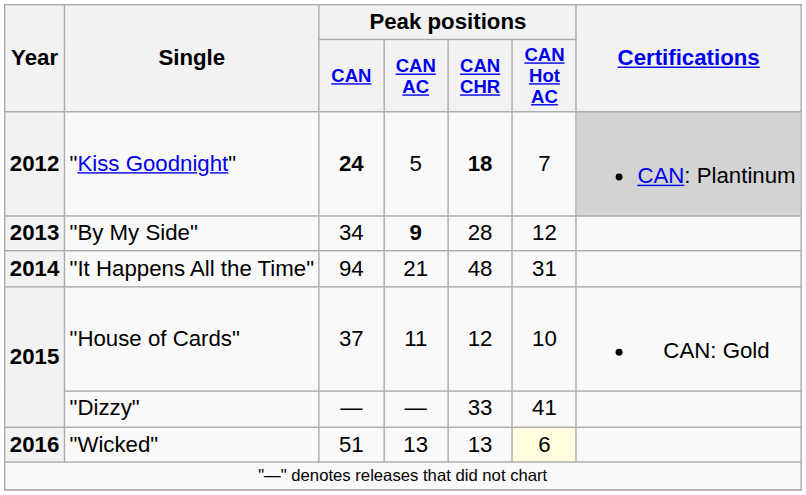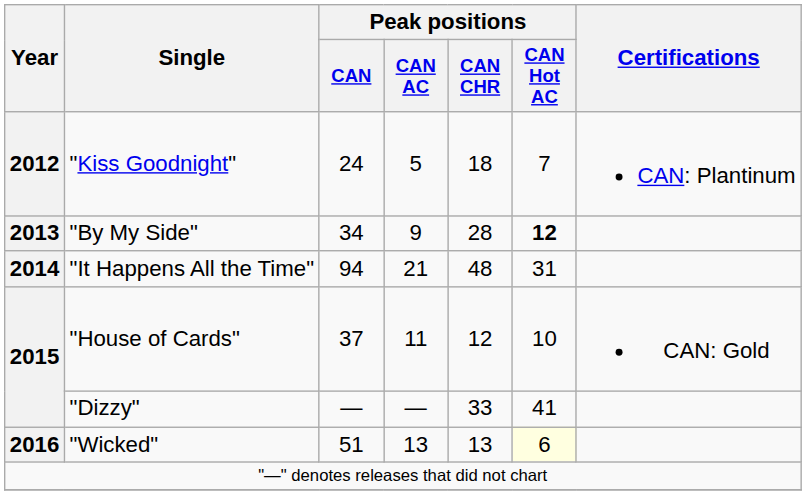(351, 163) bold -> (351, 163) normal
(480, 163) bold -> (480, 163) normal
(689, 176) lightgrey background -> (689, 176) no background
(416, 233) bold -> (416, 233) normal
(544, 233) normal -> (544, 233) bold
